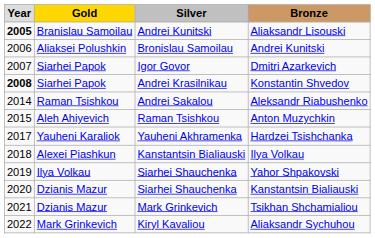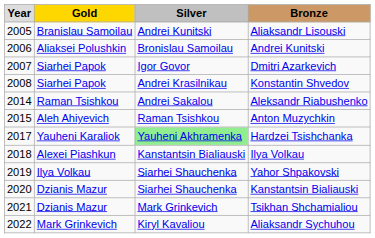(19, 31) bold -> (19, 31) normal
(19, 84) bold -> (19, 84) normal
(190, 136) no background -> (190, 136) lightgreen background
